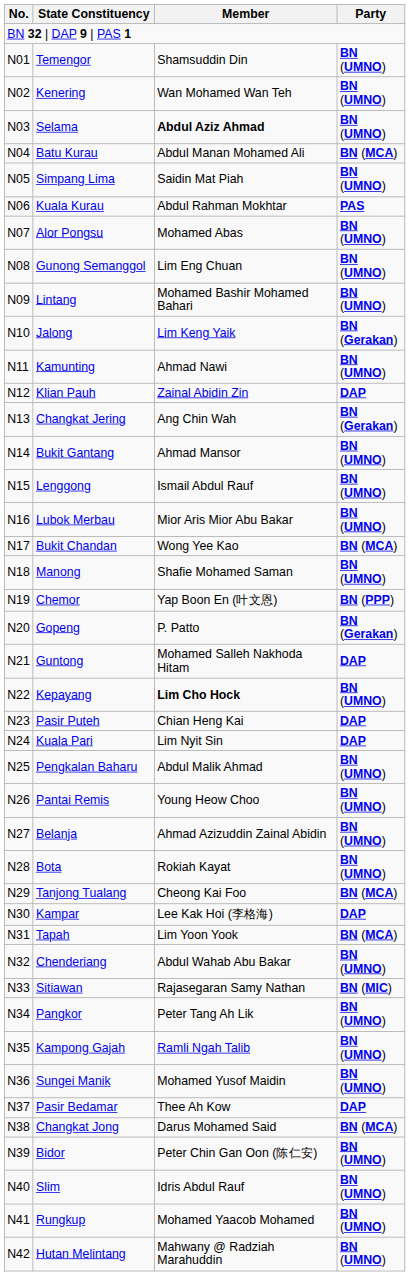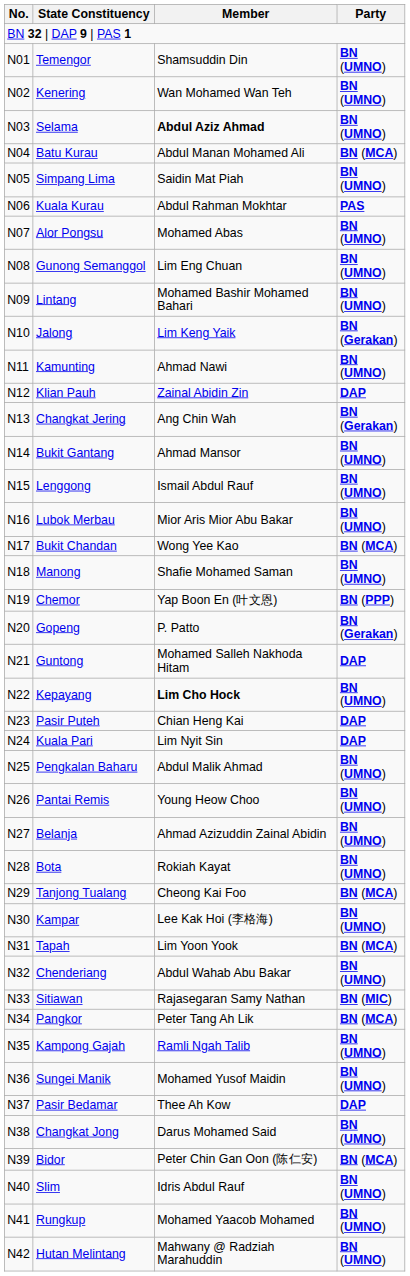(353, 914) DAP -> (363, 920) BN (UMNO)
(363, 1014) BN (UMNO) -> (369, 1019) BN (MCA)
(369, 1127) BN (MCA) -> (363, 1132) BN (UMNO)
(363, 1153) BN (UMNO) -> (369, 1159) BN (MCA)
